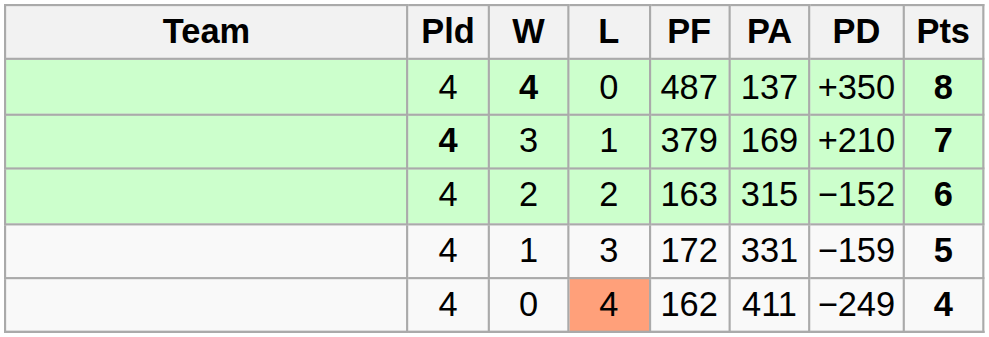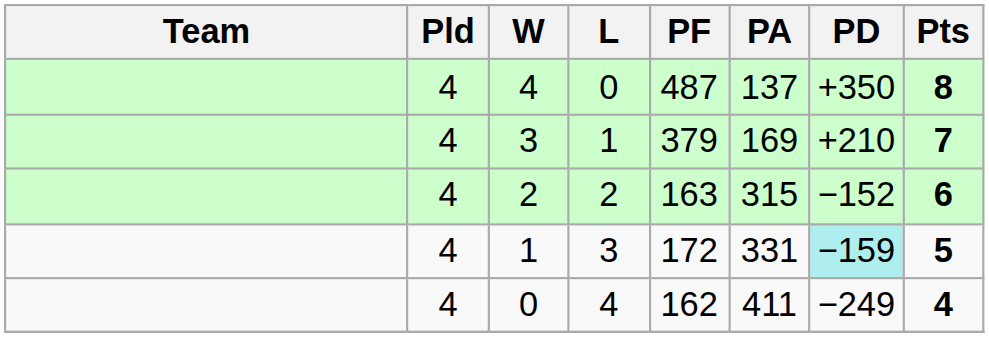(528, 86) bold -> (528, 86) normal
(448, 140) bold -> (448, 140) normal
(856, 250) no background -> (856, 250) paleturquoise background
(609, 304) lightsalmon background -> (609, 304) no background
